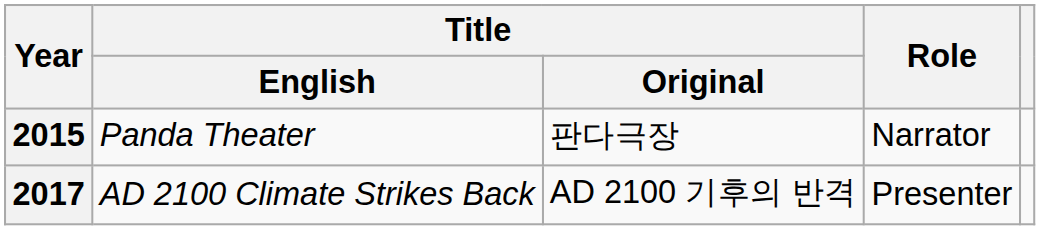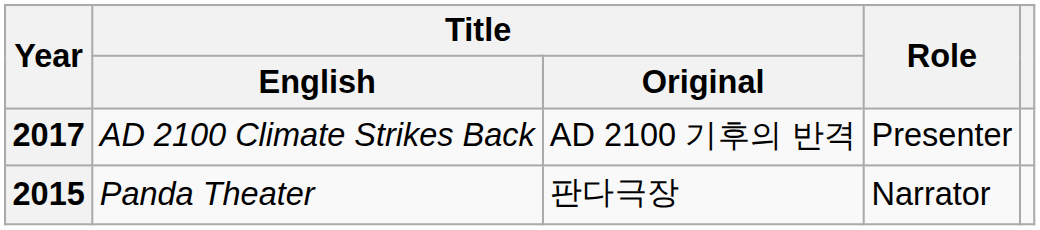rows swapped: (49, 136) <-> (49, 193)
